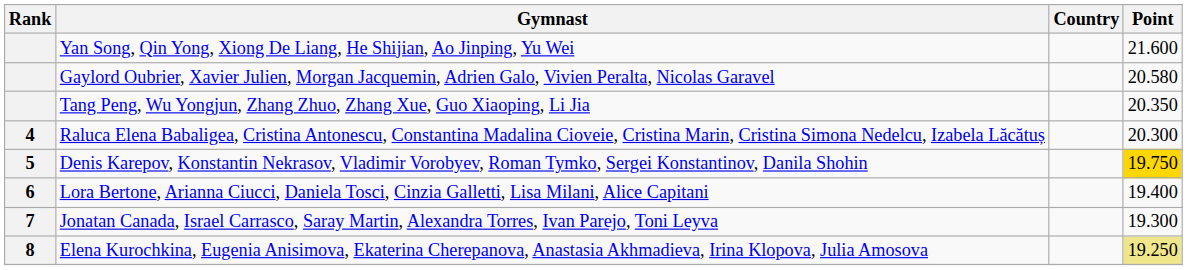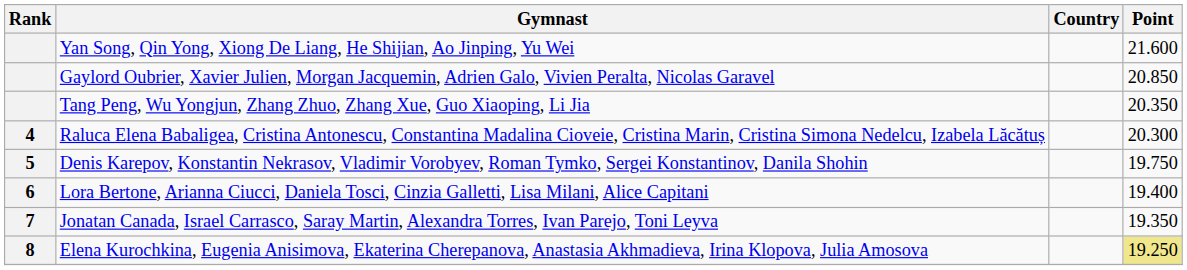(1153, 76) 20.580 -> (1153, 76) 20.850
(1153, 163) gold background -> (1153, 163) no background
(1153, 221) 19.300 -> (1153, 221) 19.350
